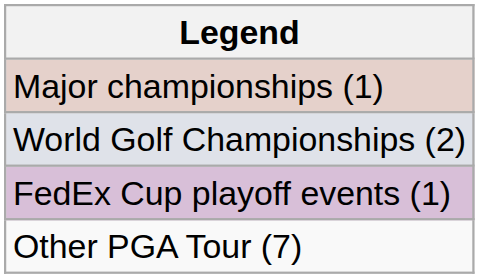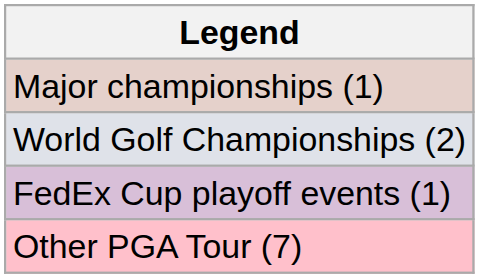(158, 247) no background -> (158, 247) pink background
